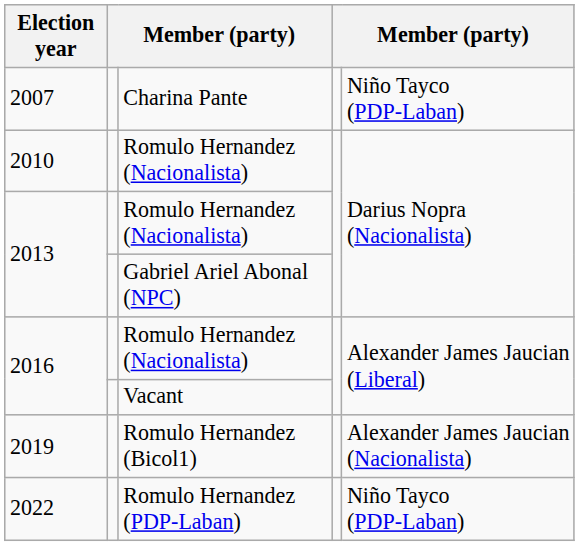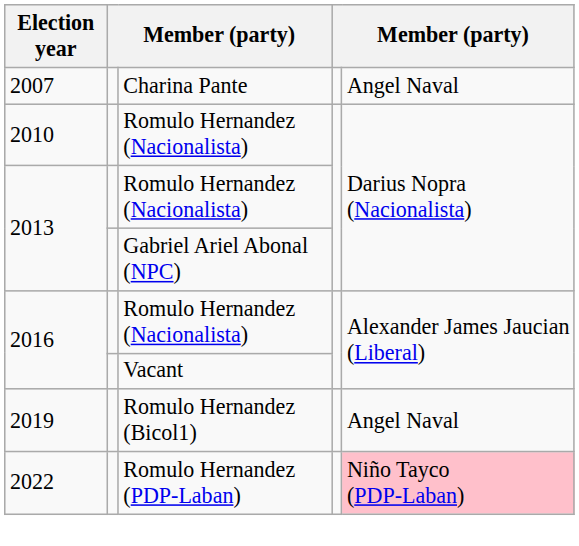(406, 98) Niño Tayco (PDP-Laban) -> (403, 85) Angel Naval
(458, 446) Alexander James Jaucian (Nacionalista) -> (403, 420) Angel Naval
(406, 508) no background -> (406, 482) pink background
